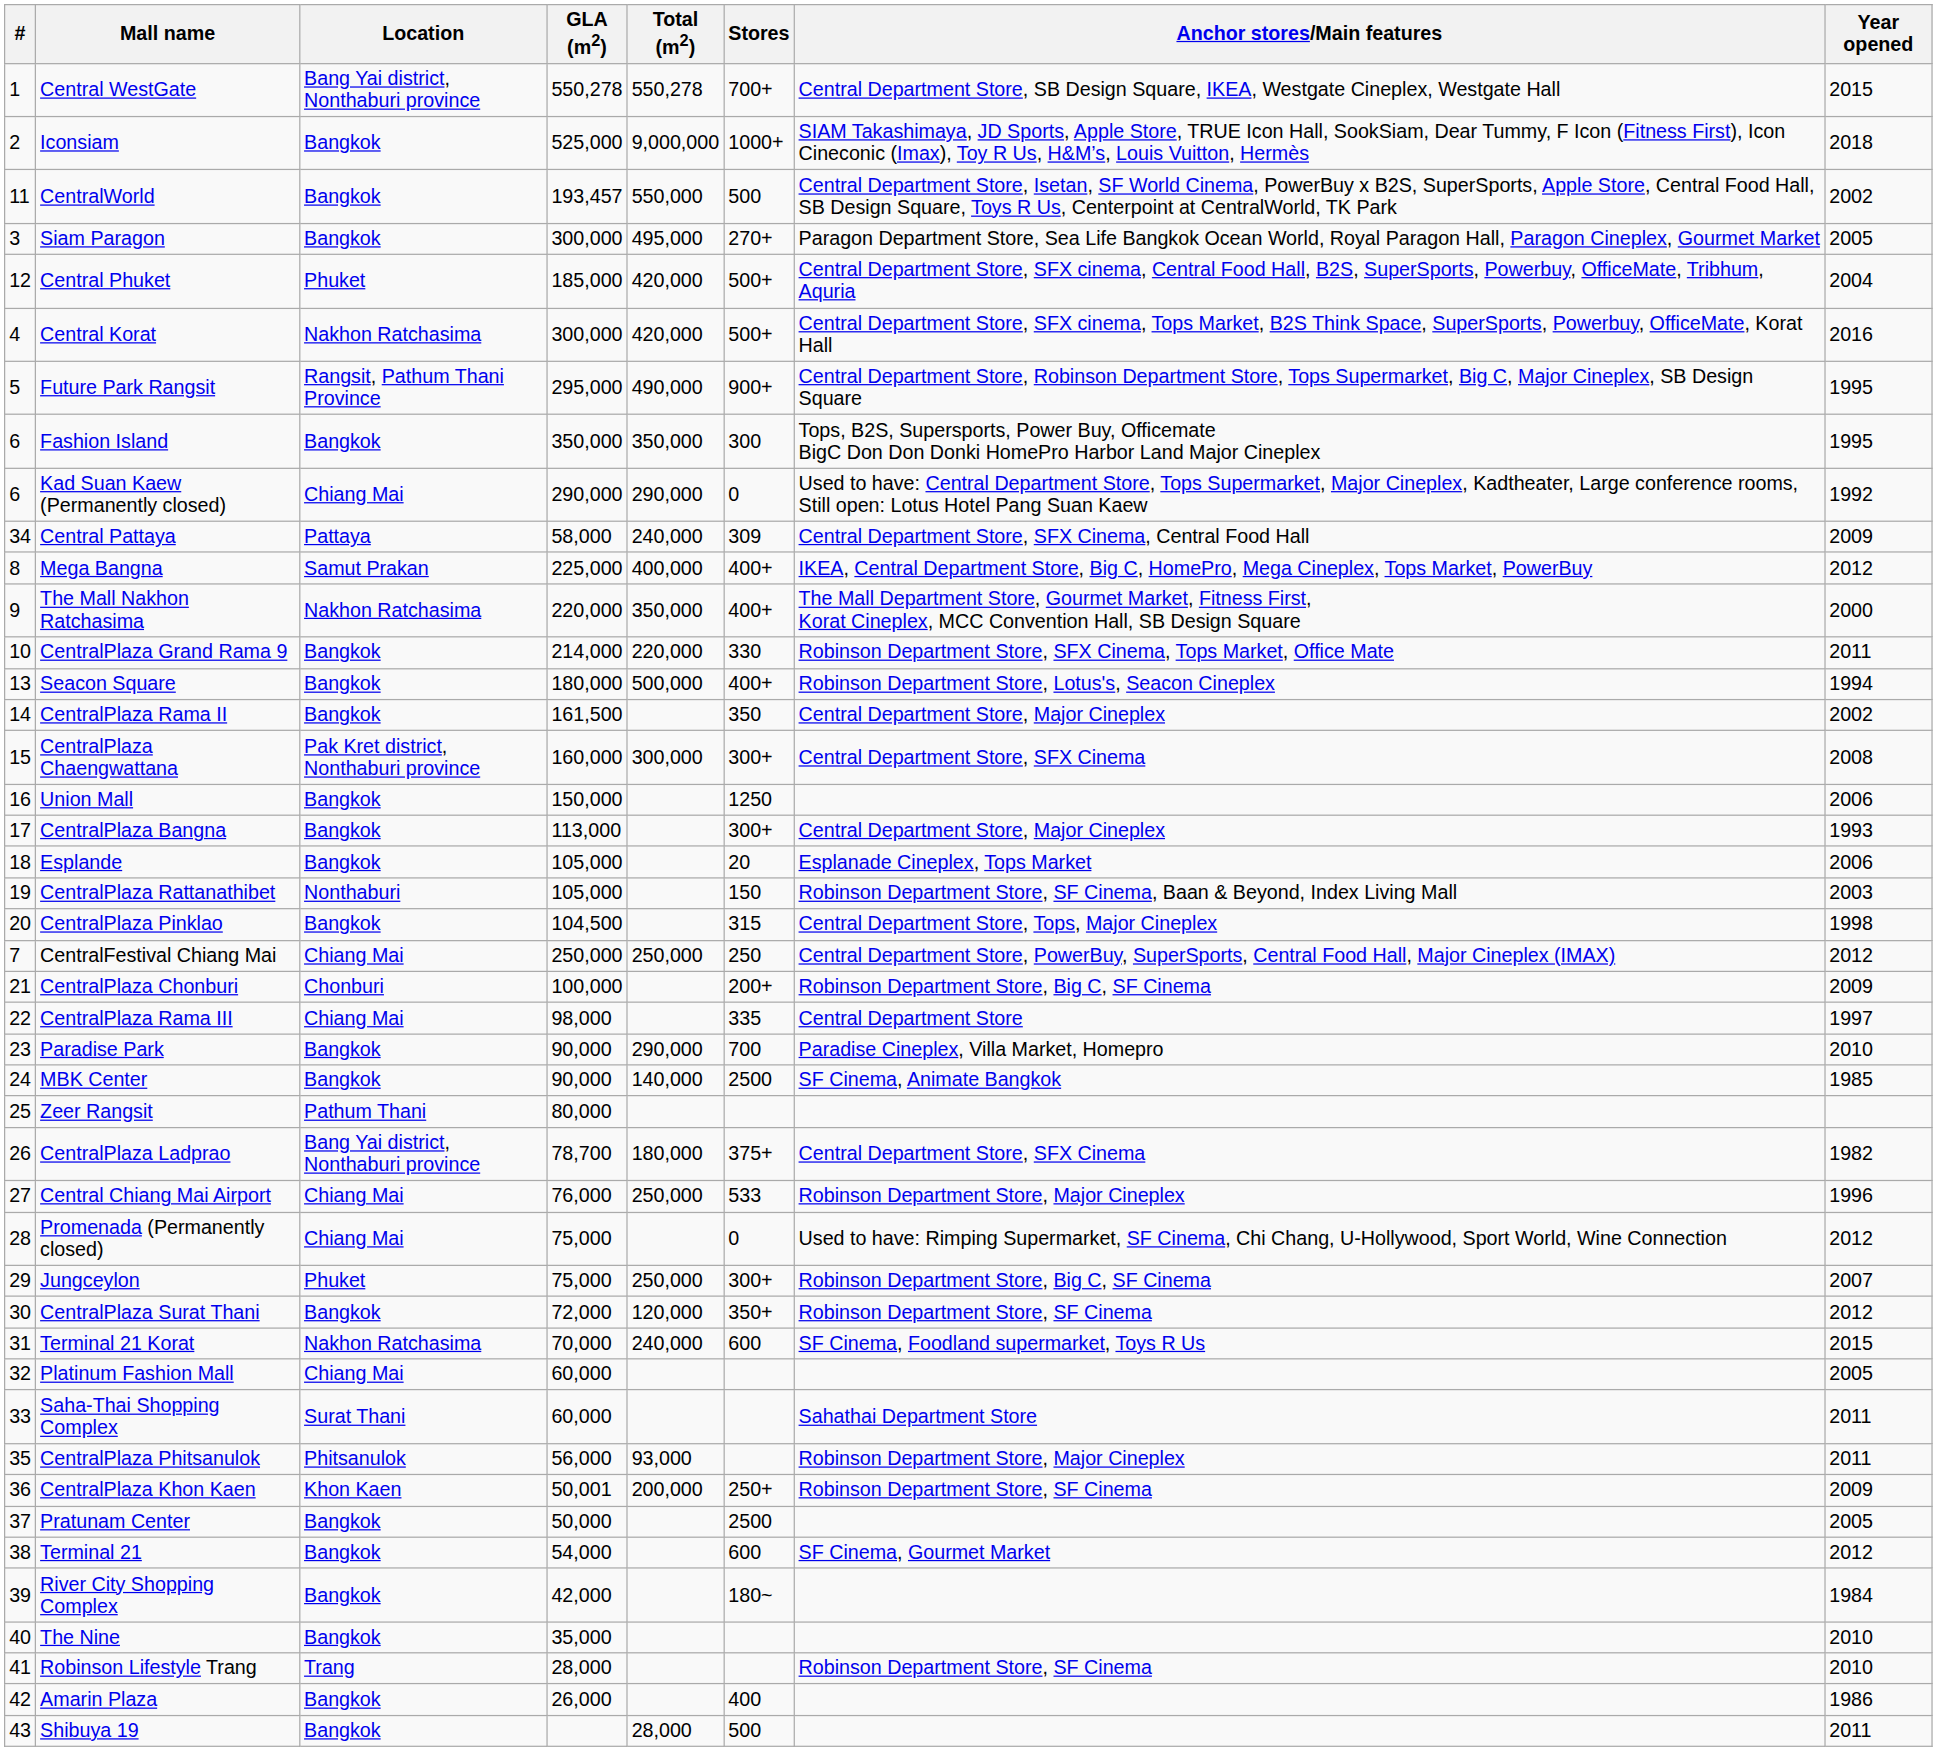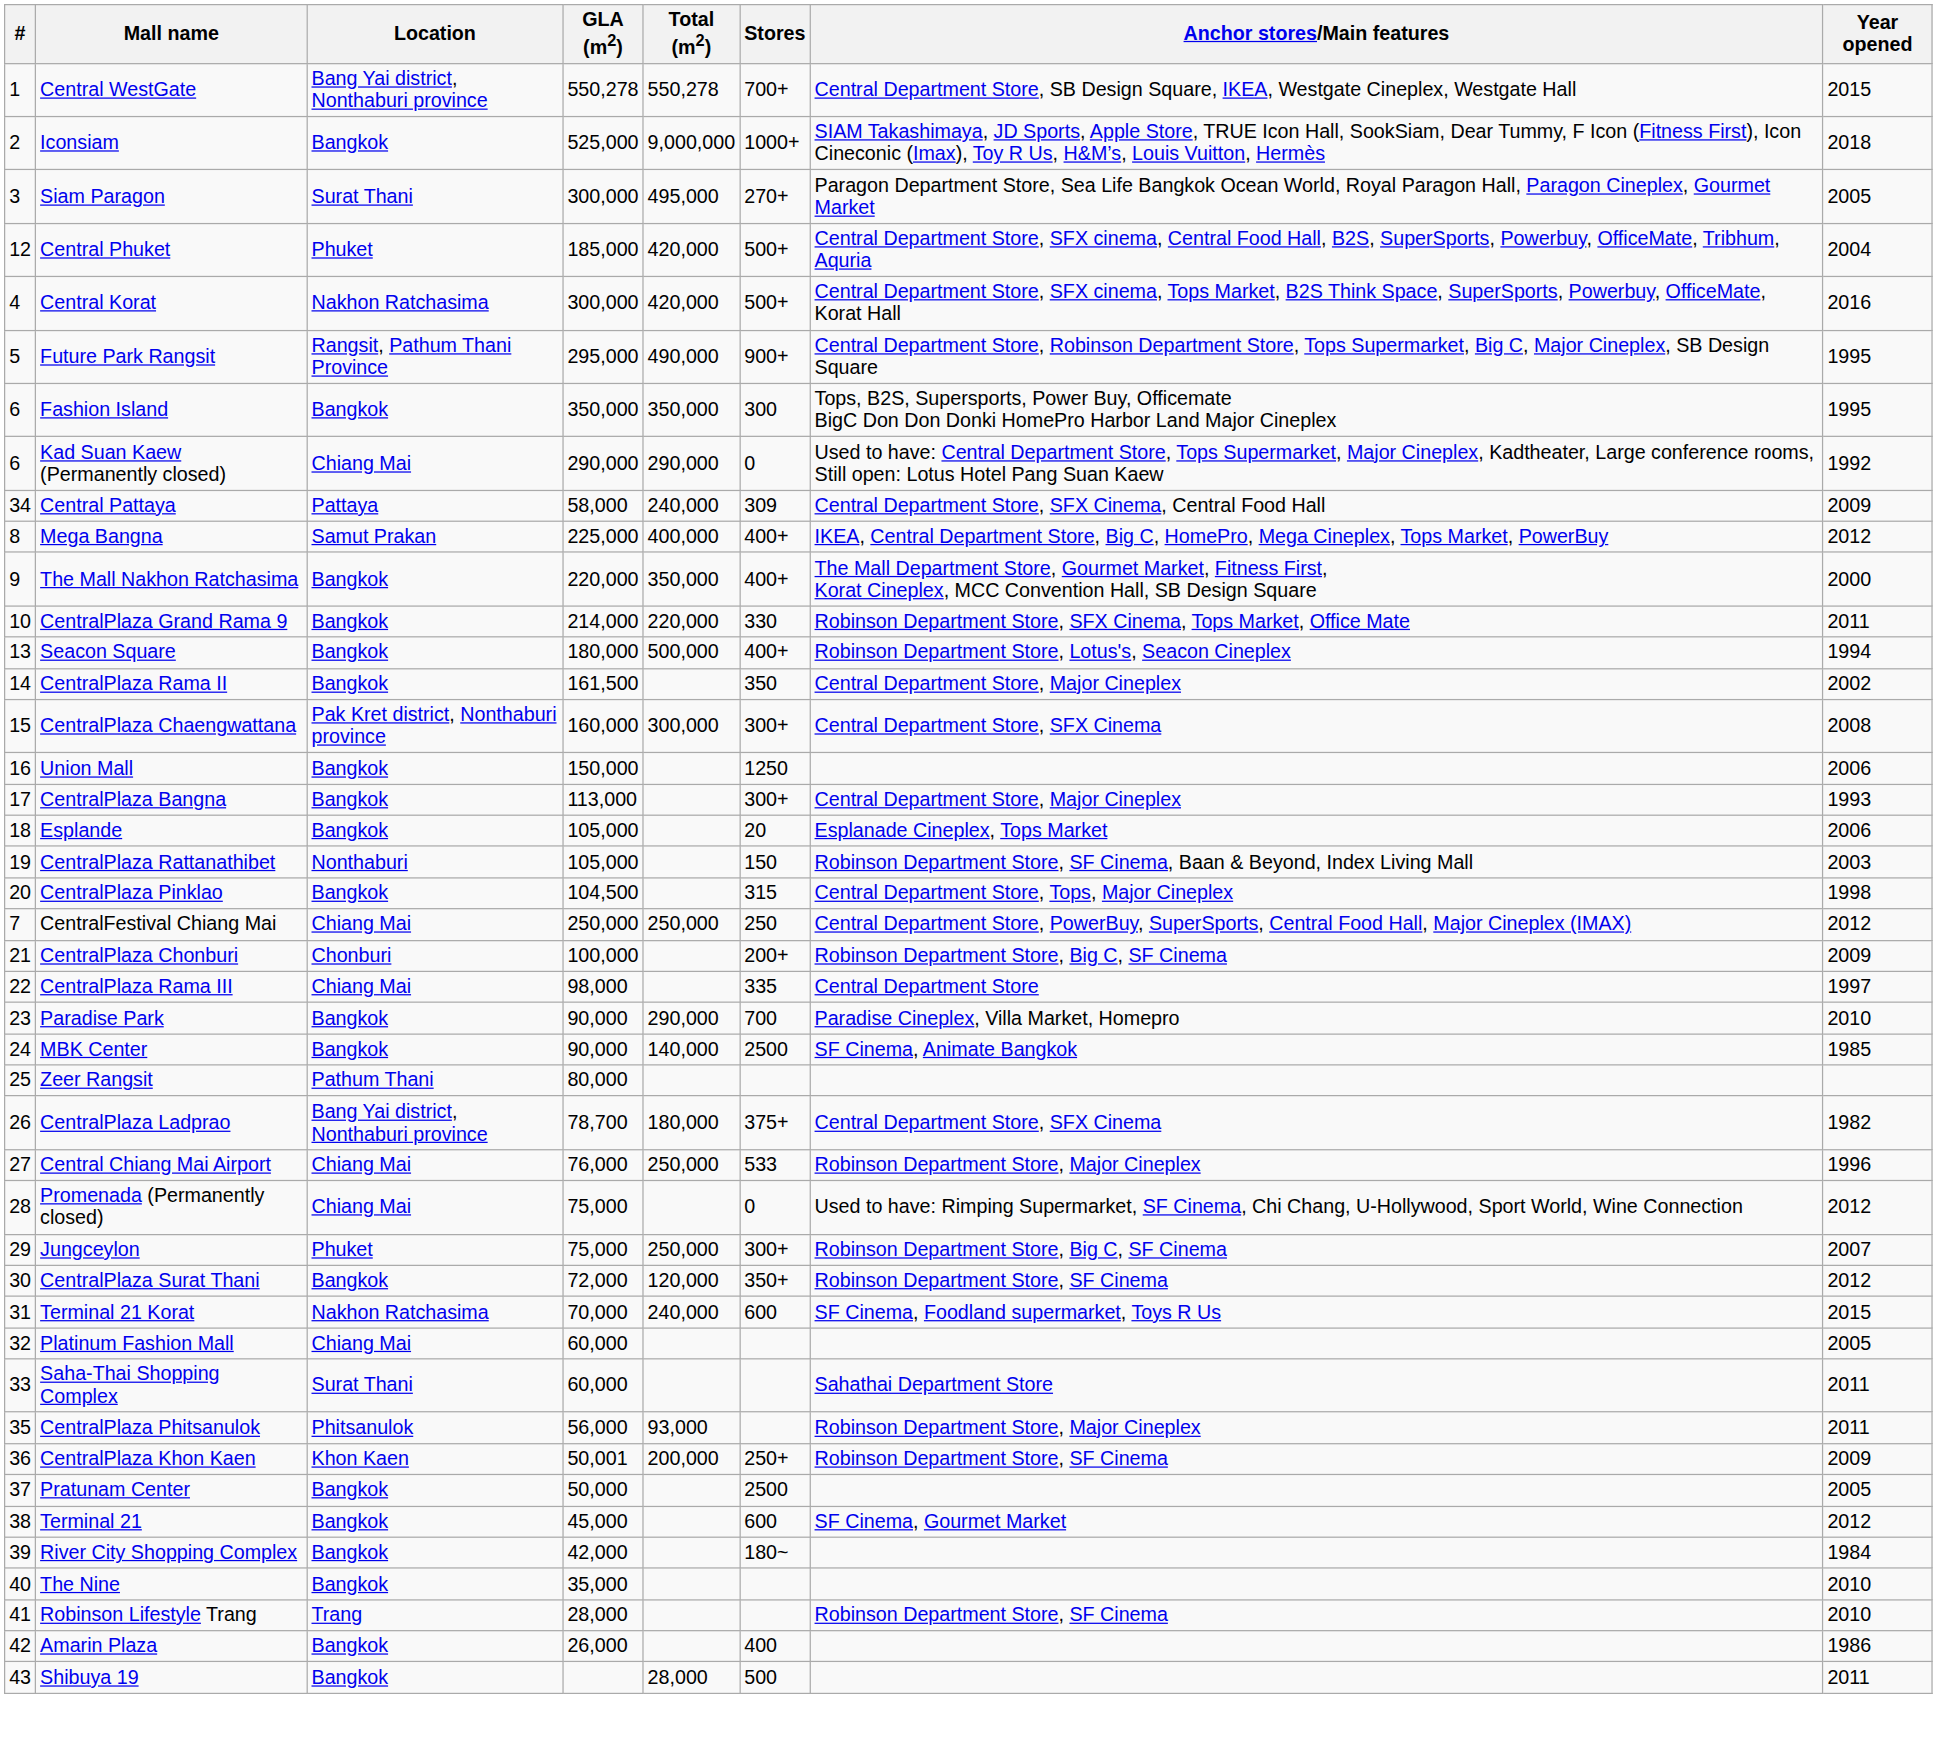- row: (97, 196)
(342, 238) Bangkok -> (362, 196) Surat Thani
(393, 610) Nakhon Ratchasima -> (350, 579) Bangkok
(582, 1552) 54,000 -> (597, 1521) 45,000
